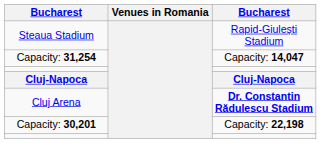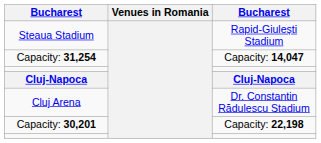(264, 102) bold -> (264, 102) normal
